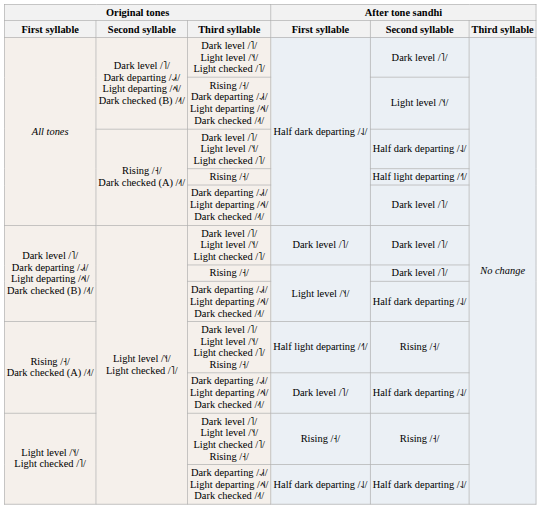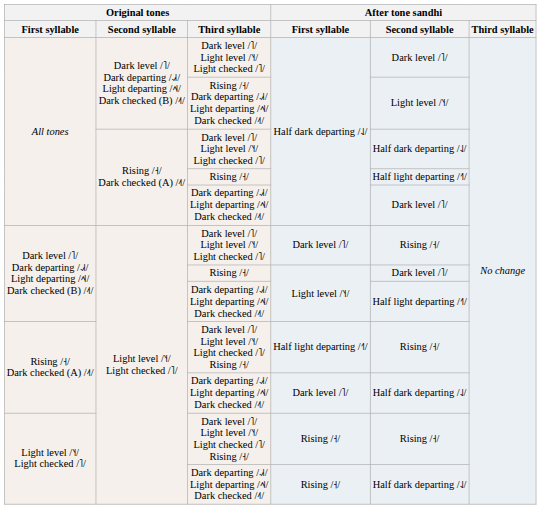(420, 245) Dark level /˥/ -> (420, 245) Rising /˧/
(420, 301) Half dark departing /˨˩/ -> (420, 301) Half light departing /˧˥/
(320, 484) Half dark departing /˨˩/ -> (320, 484) Rising /˧/
